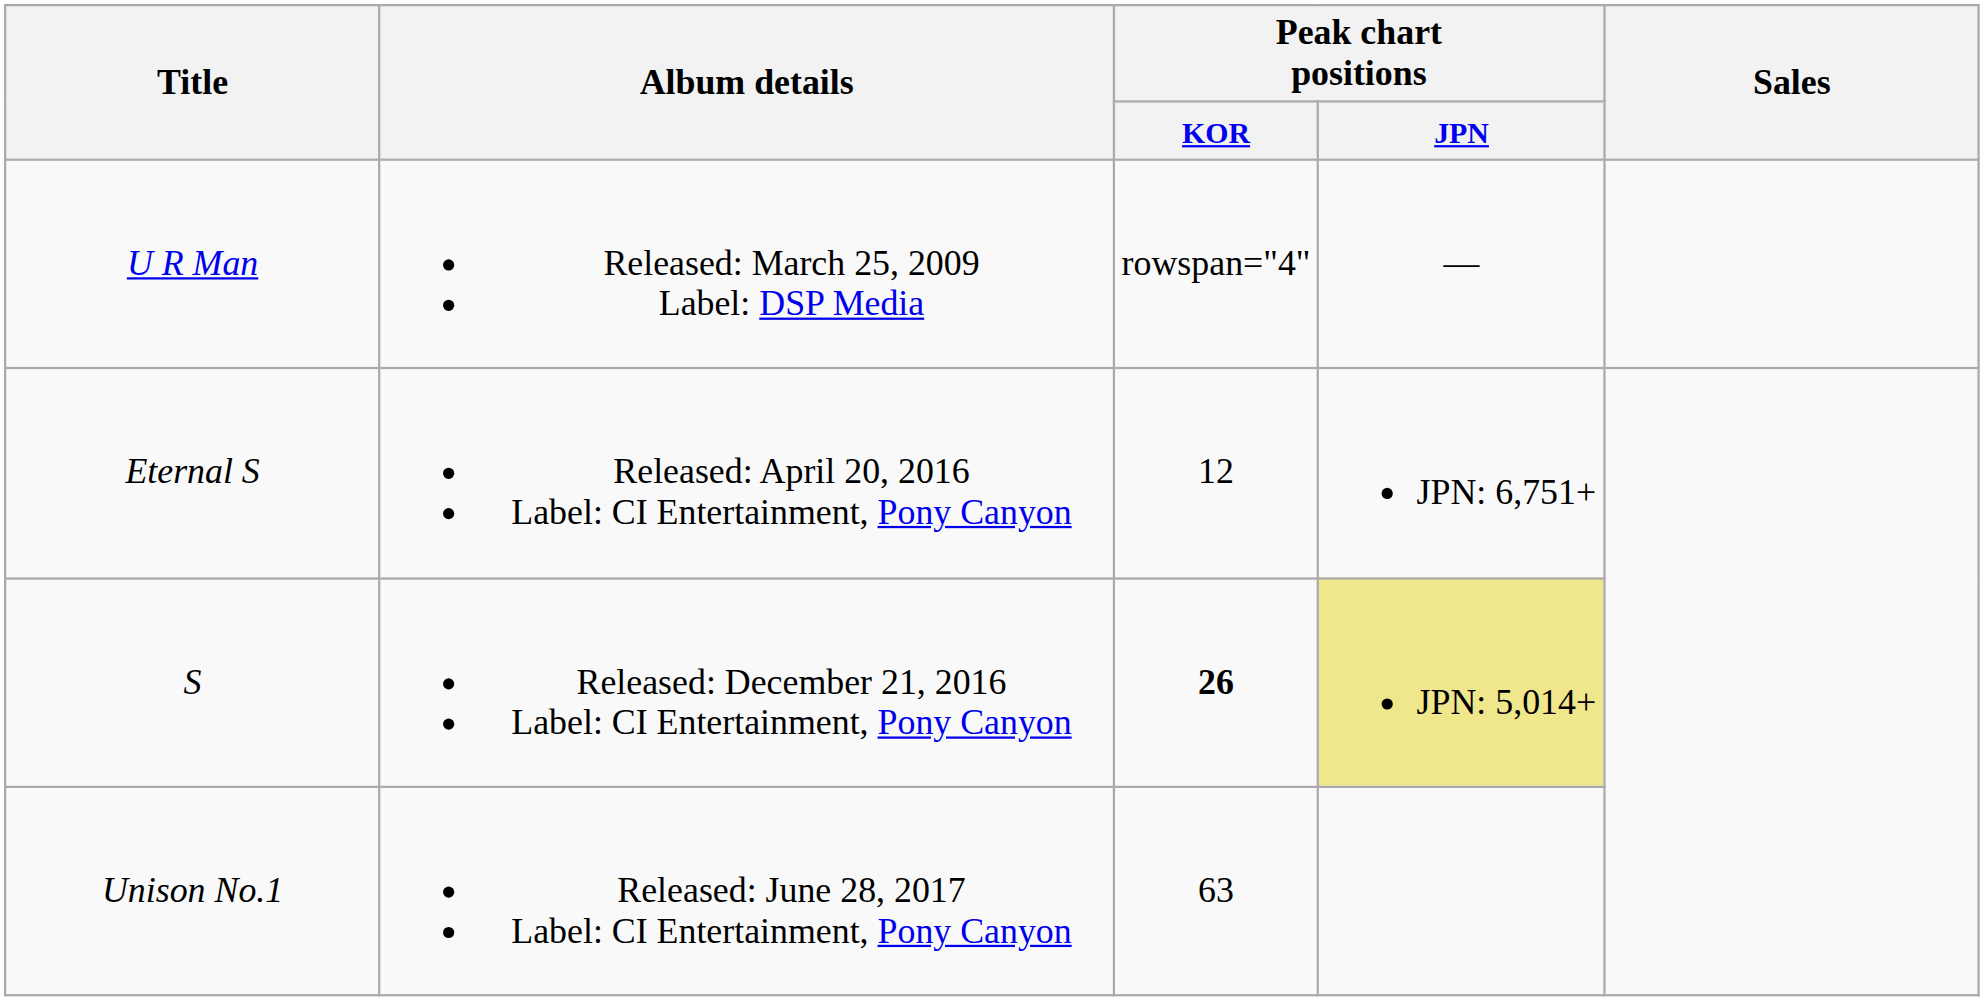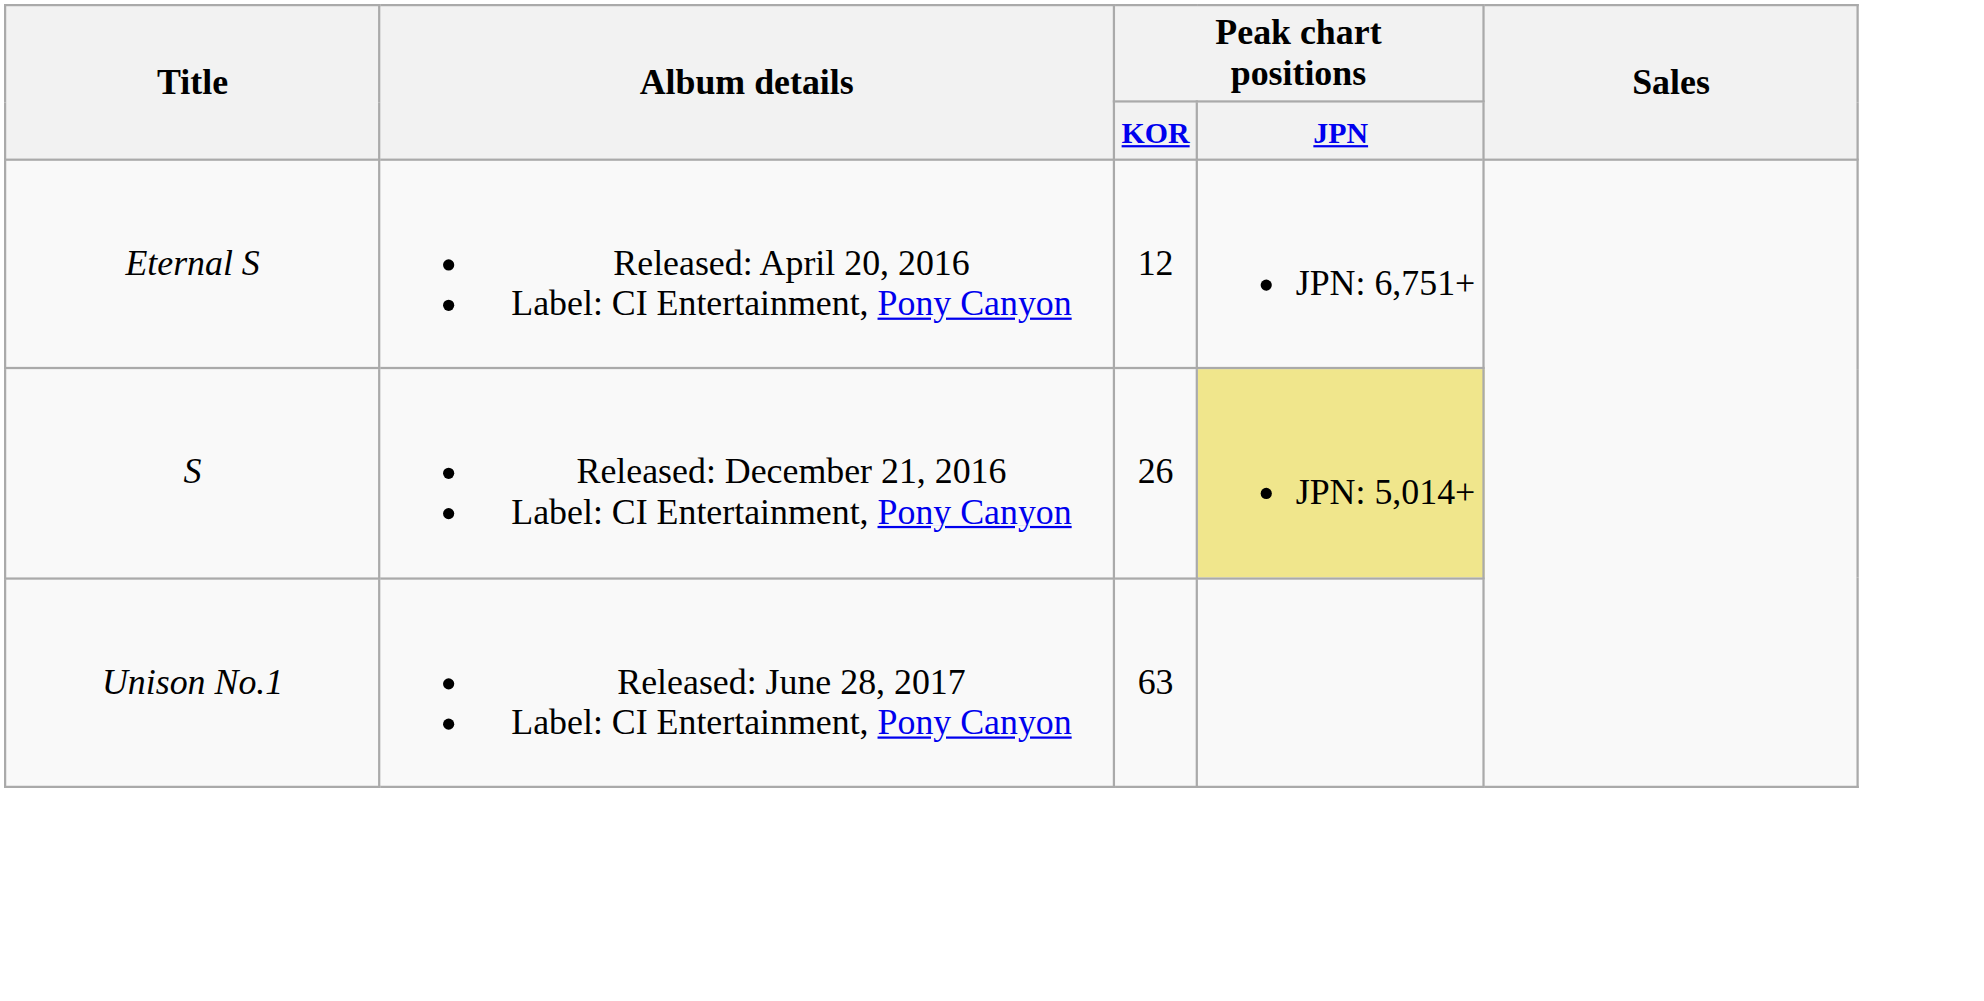- row: (193, 263)
(1216, 681) bold -> (1156, 472) normal
